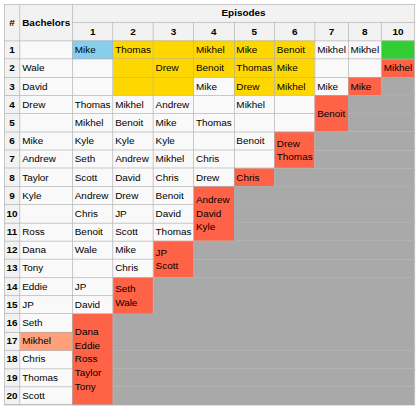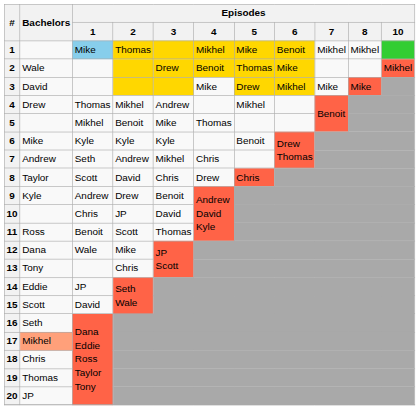(28, 305) JP -> (34, 305) Scott
(34, 396) Scott -> (28, 396) JP
